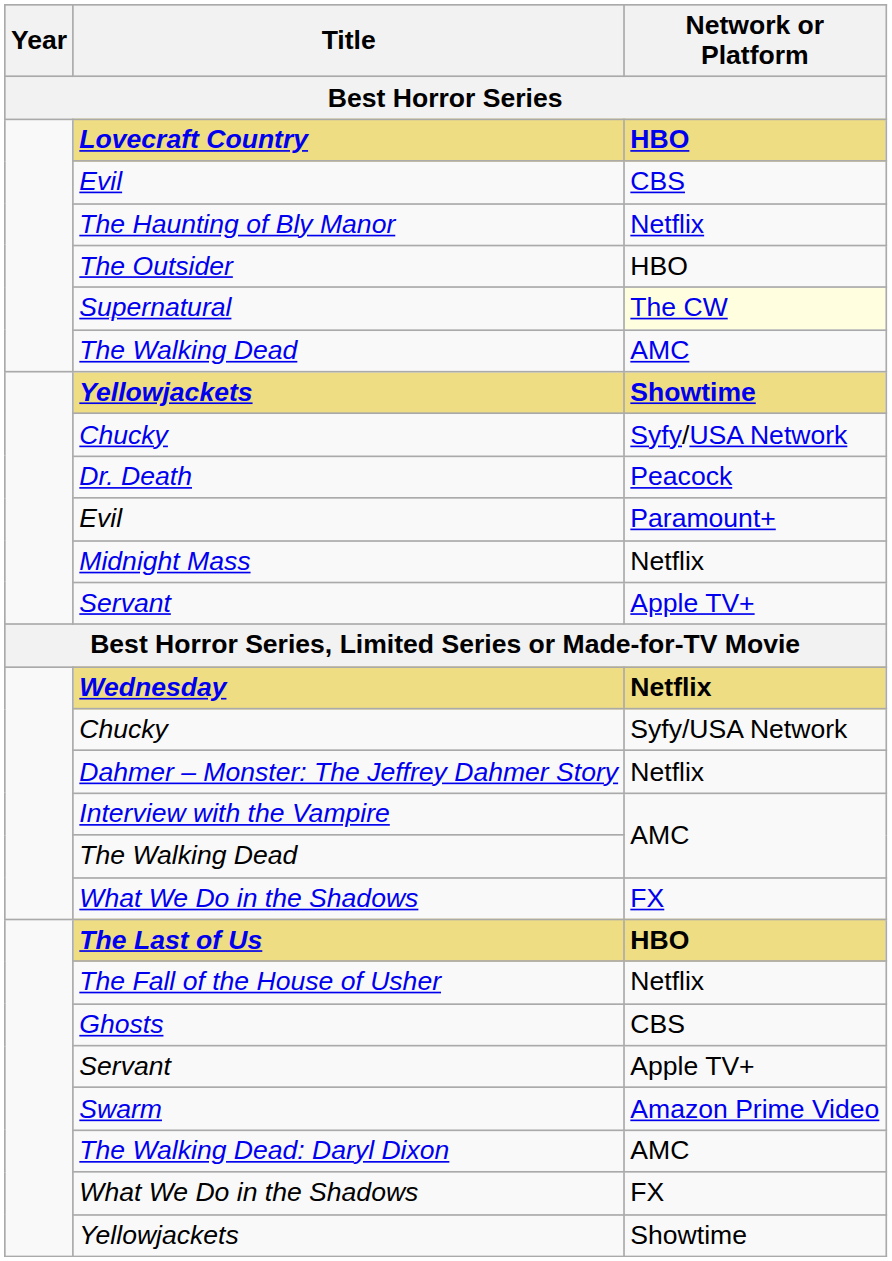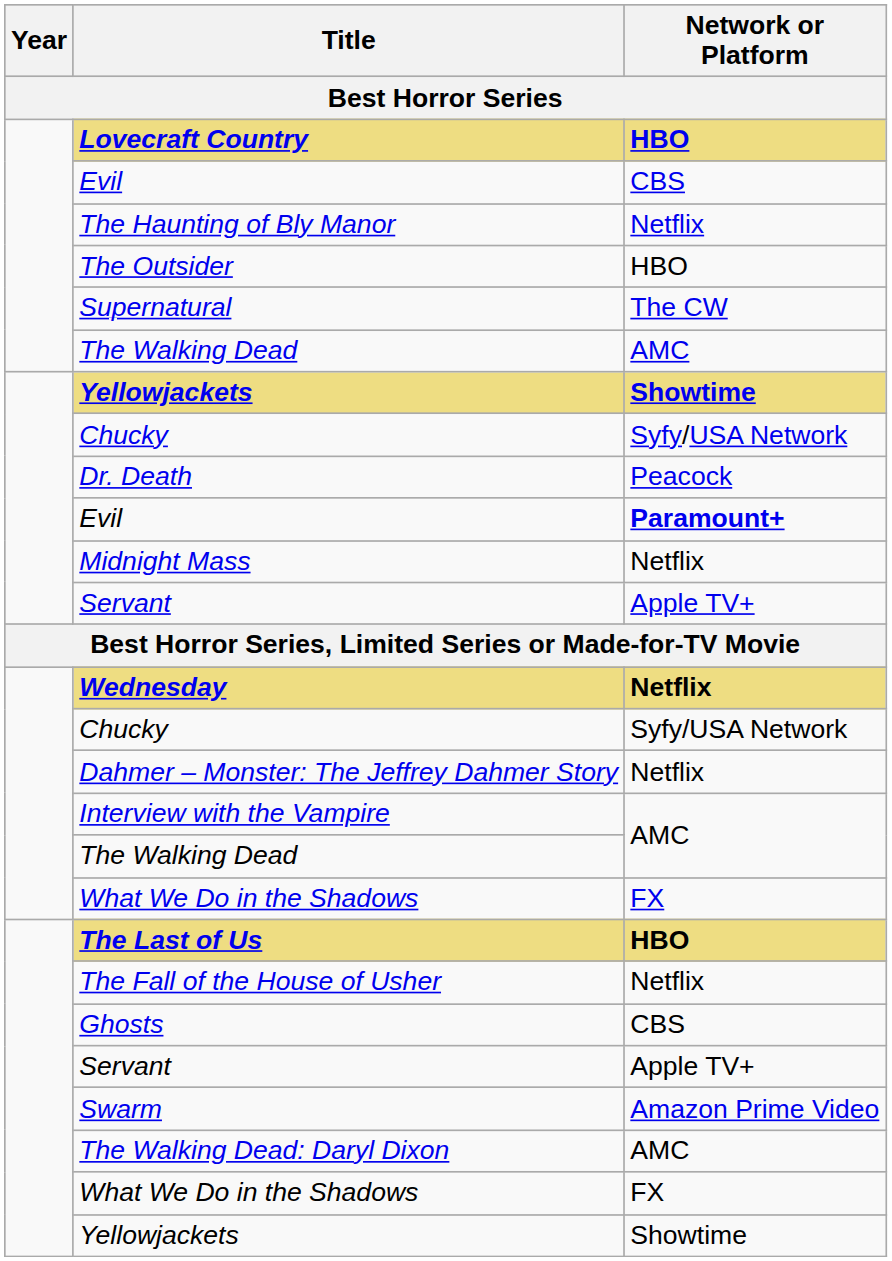(679, 308) lightyellow background -> (679, 308) no background
(703, 518) normal -> (707, 518) bold
